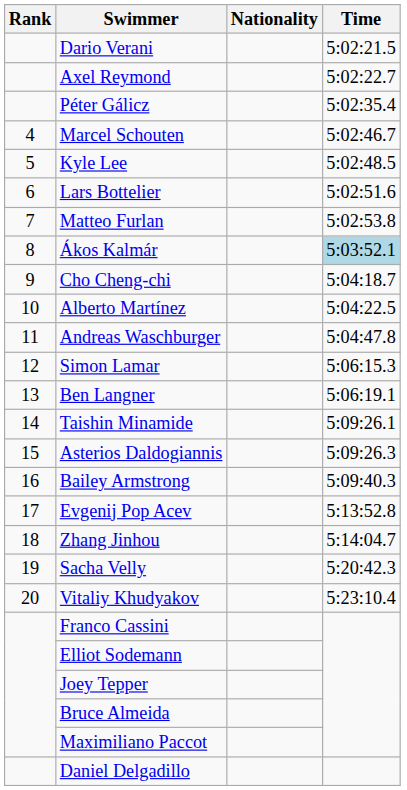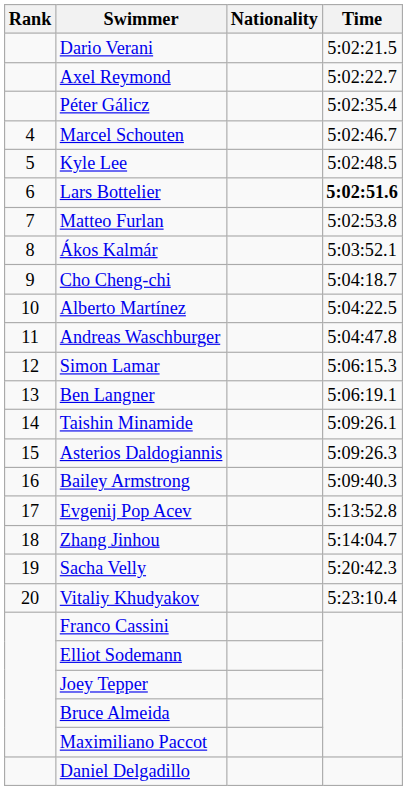(361, 192) normal -> (362, 192) bold
(361, 250) lightblue background -> (362, 250) no background
